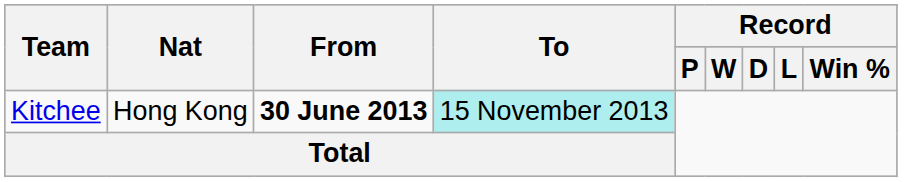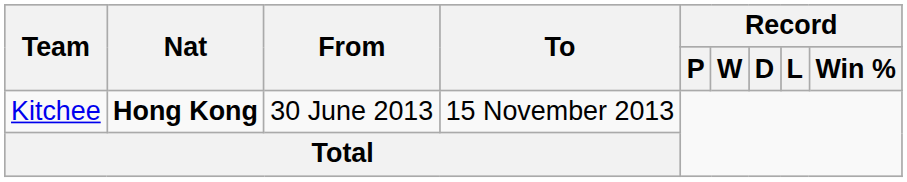(180, 111) normal -> (186, 111) bold
(344, 111) bold -> (352, 111) normal
(554, 111) paleturquoise background -> (560, 111) no background
